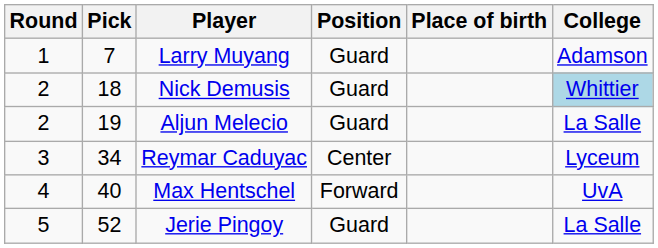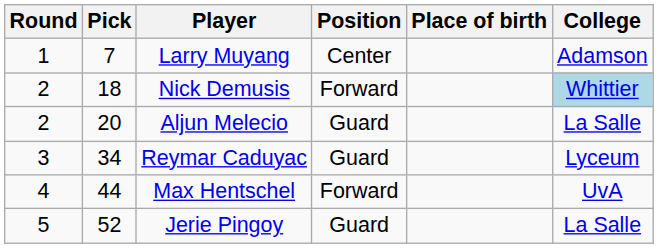(359, 55) Guard -> (359, 55) Center
(359, 89) Guard -> (359, 89) Forward
(109, 123) 19 -> (109, 123) 20
(359, 157) Center -> (359, 157) Guard
(109, 191) 40 -> (109, 191) 44
